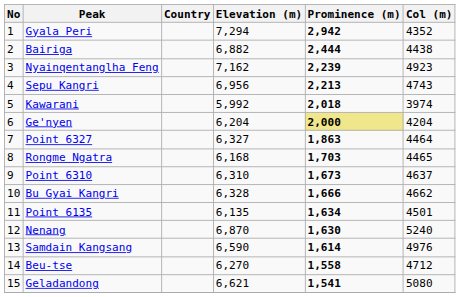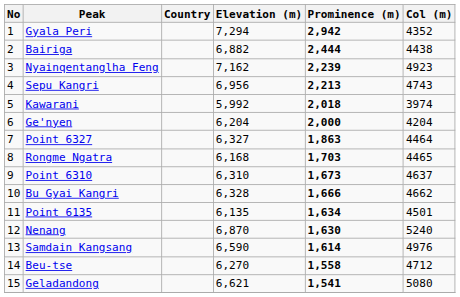(324, 121) khaki background -> (324, 121) no background
